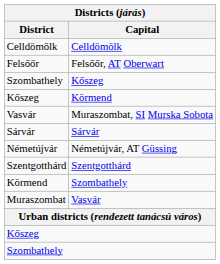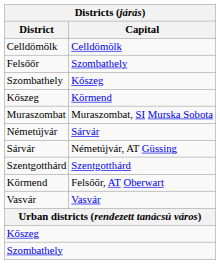(118, 64) Felsőőr, AT Oberwart -> (99, 64) Szombathely
(21, 115) Vasvár -> (36, 115) Muraszombat
(21, 132) Sárvár -> (32, 132) Németújvár
(32, 149) Németújvár -> (21, 149) Sárvár
(99, 183) Szombathely -> (118, 183) Felsőőr, AT Oberwart
(36, 200) Muraszombat -> (21, 200) Vasvár
